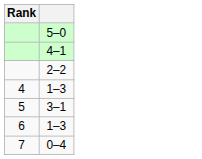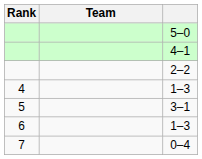+ column: (101, 13)
